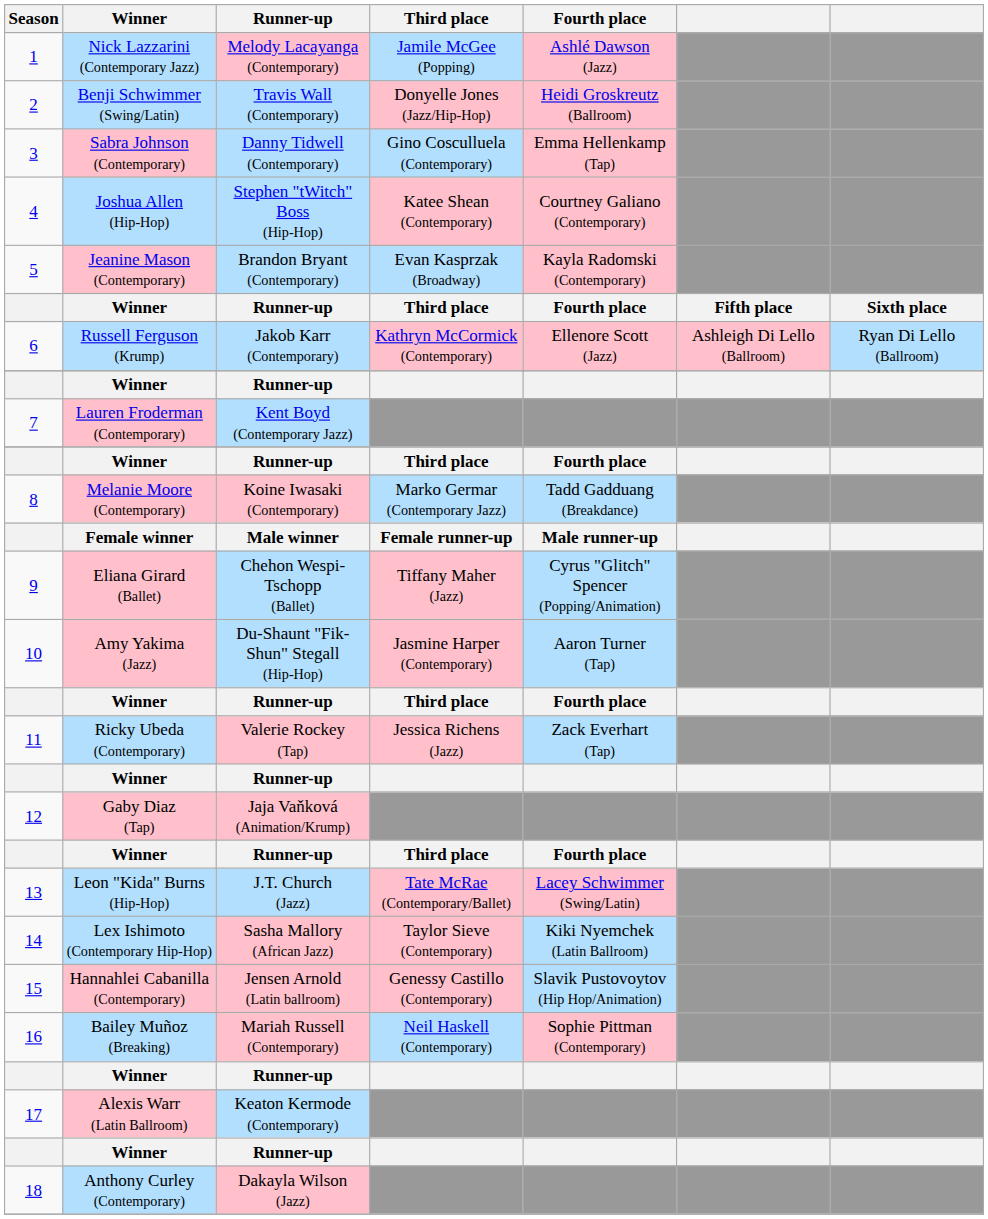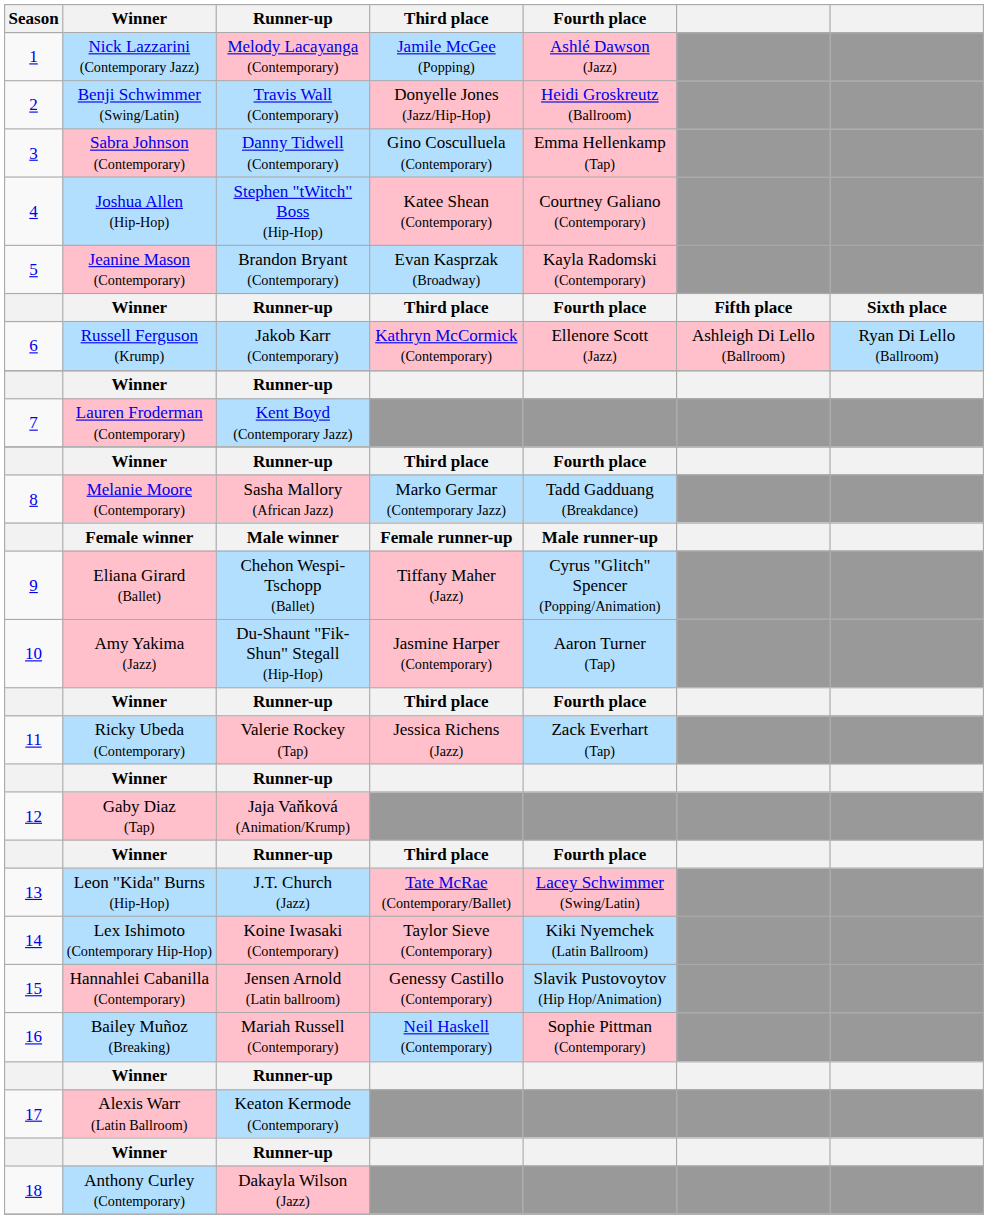(293, 498) Koine Iwasaki (Contemporary) -> (293, 498) Sasha Mallory (African Jazz)
(293, 940) Sasha Mallory (African Jazz) -> (293, 940) Koine Iwasaki (Contemporary)
